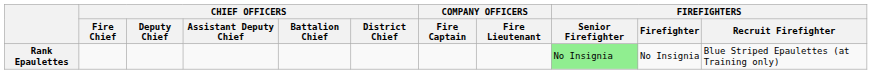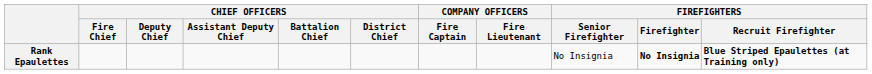(583, 56) lightgreen background -> (583, 56) no background
(670, 56) normal -> (670, 56) bold
(777, 56) normal -> (777, 56) bold
